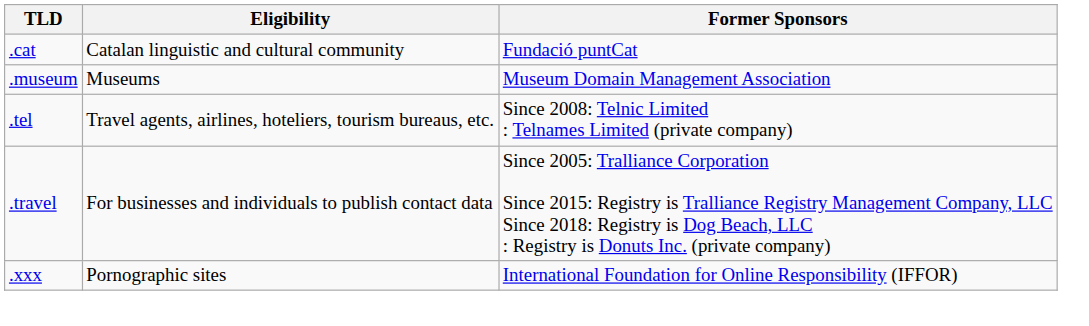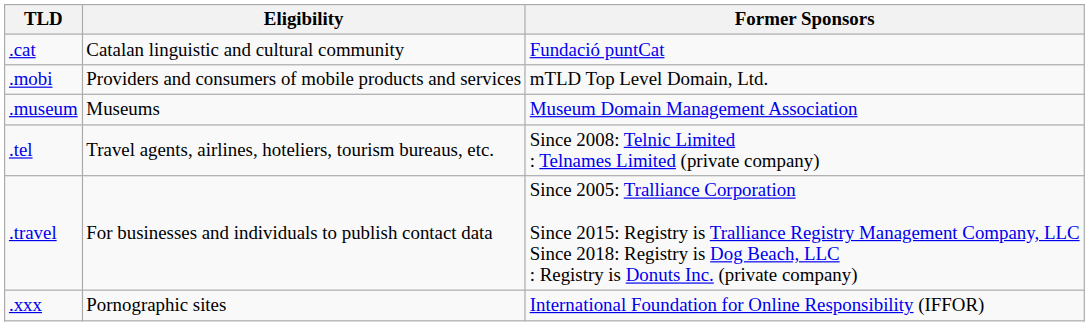+ row: (31, 79)
